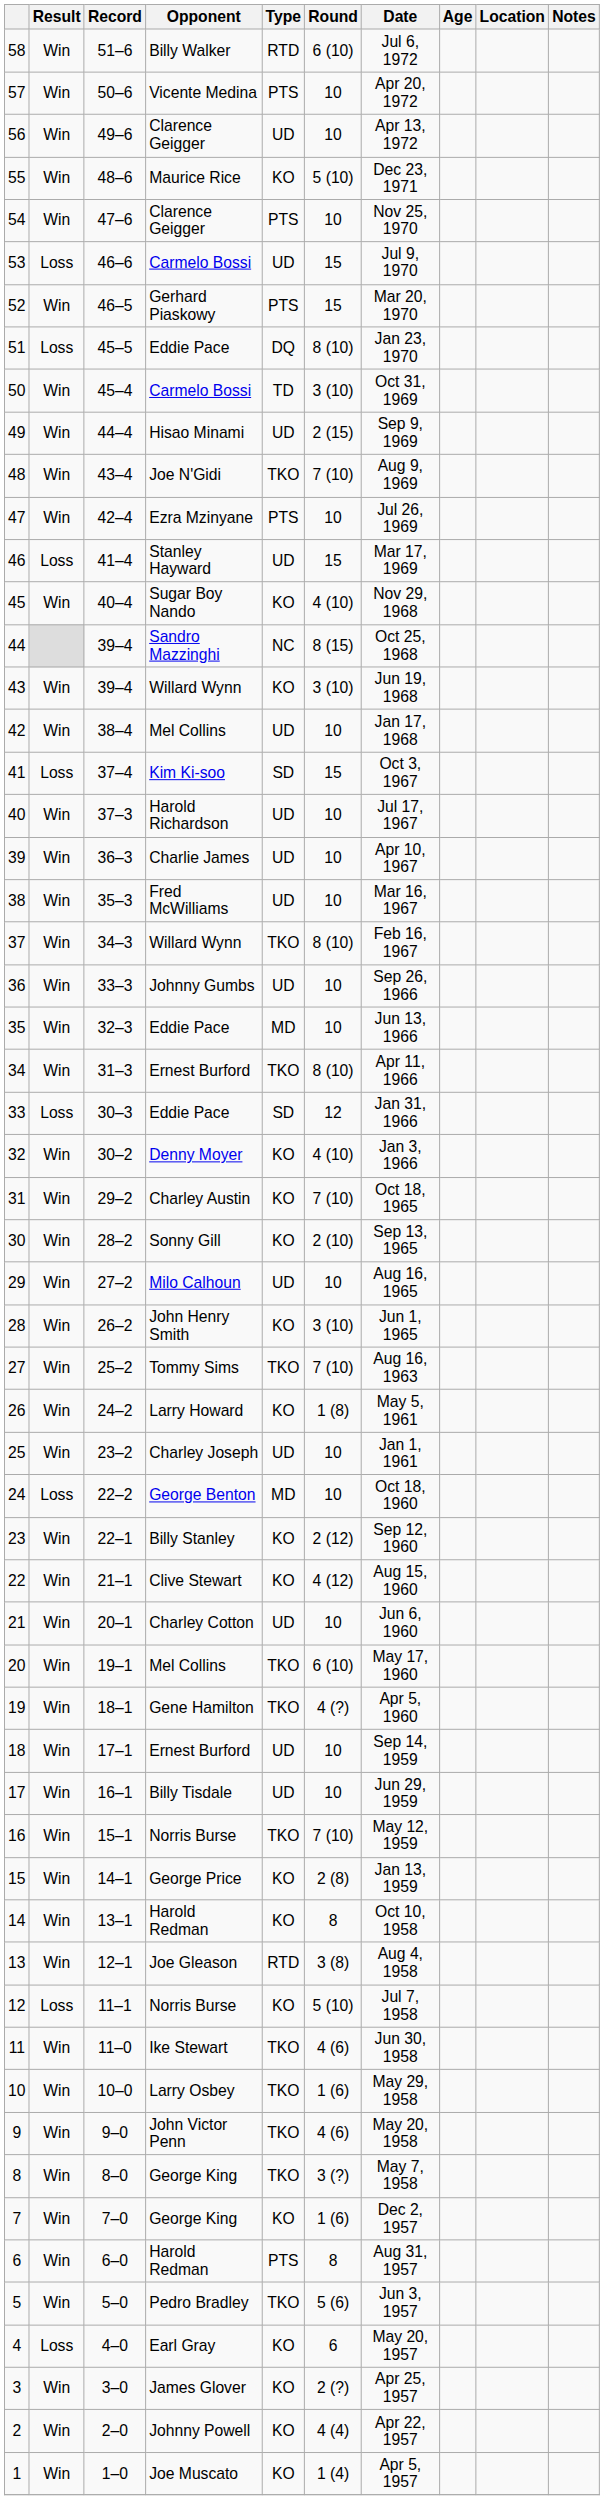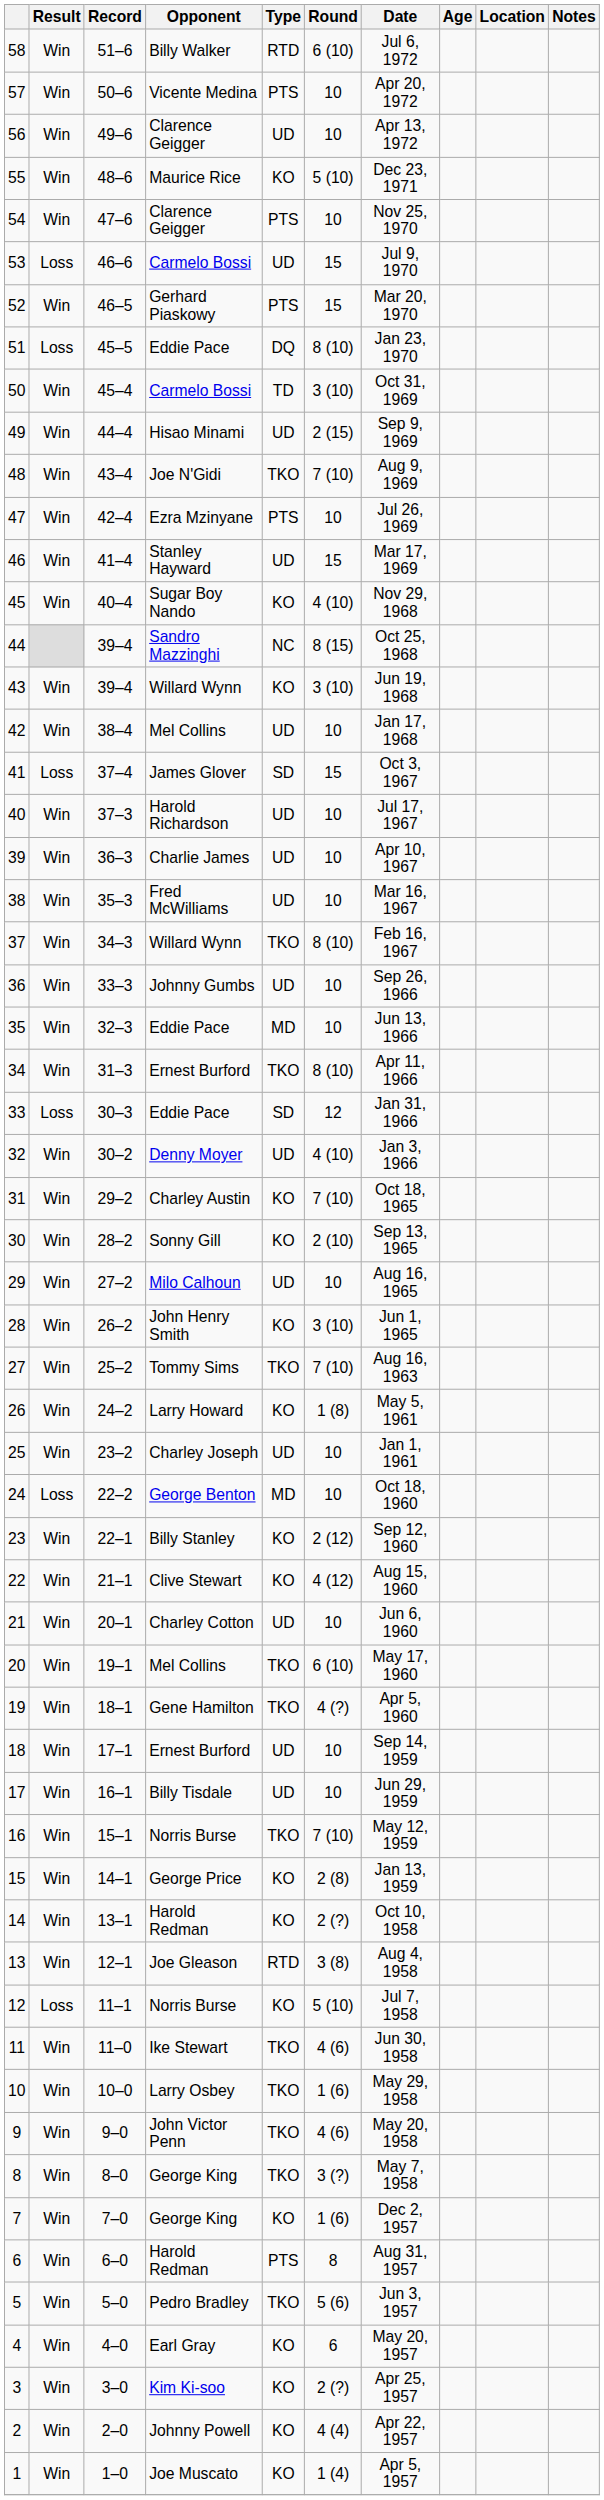(57, 560) Loss -> (57, 560) Win
(187, 773) Kim Ki-soo -> (198, 773) James Glover
(283, 1155) KO -> (283, 1155) UD
(333, 1920) 8 -> (333, 1920) 2 (?)
(57, 2346) Loss -> (57, 2346) Win
(198, 2388) James Glover -> (187, 2388) Kim Ki-soo
